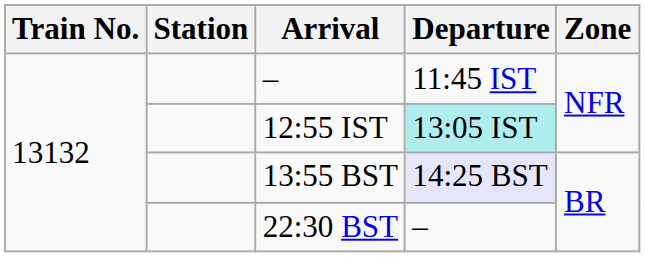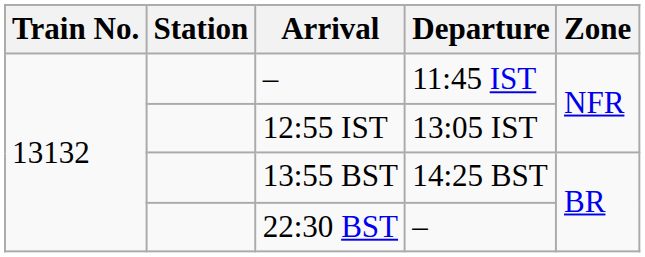(475, 127) paleturquoise background -> (475, 127) no background
(480, 176) lavender background -> (480, 176) no background
